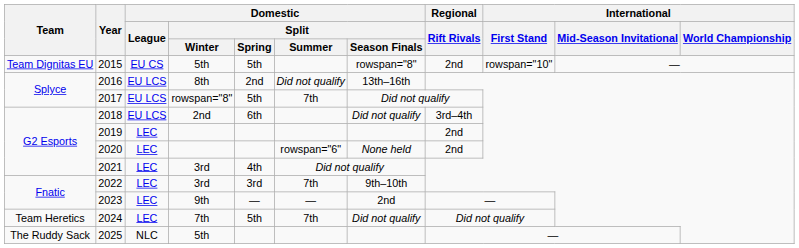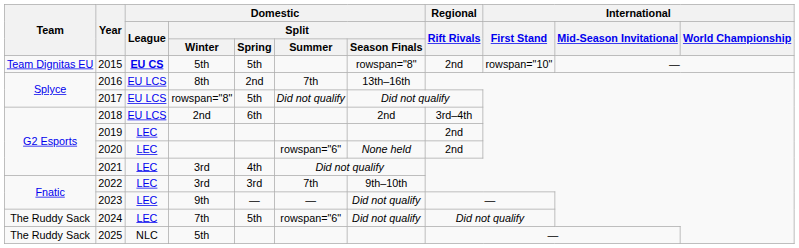(147, 64) normal -> (147, 64) bold
(311, 82) Did not qualify -> (311, 82) 7th
(311, 99) 7th -> (311, 99) Did not qualify
(386, 116) Did not qualify -> (386, 116) 2nd
(386, 201) 2nd -> (386, 201) Did not qualify
(50, 218) Team Heretics -> (50, 218) The Ruddy Sack
(311, 218) 7th -> (311, 218) rowspan="6"
